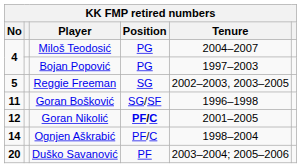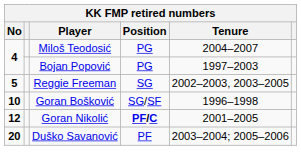(14, 101) 11 -> (14, 101) 10
- row: (75, 136)
